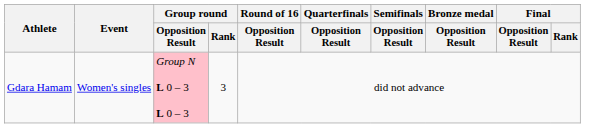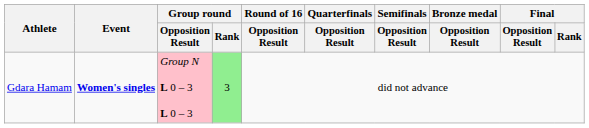(114, 88) normal -> (116, 88) bold
(223, 88) no background -> (227, 88) lightgreen background
